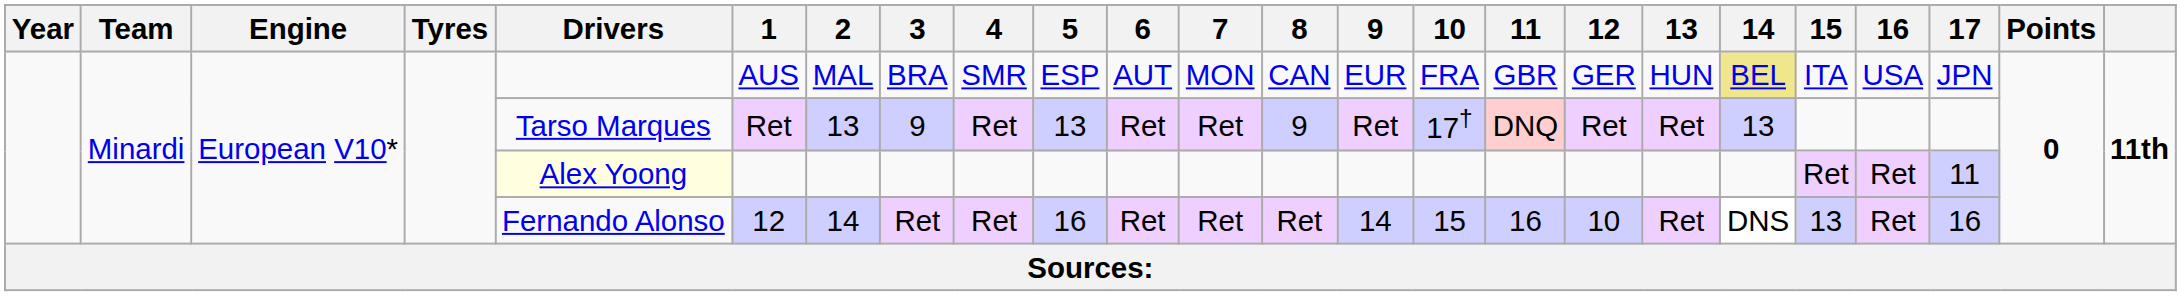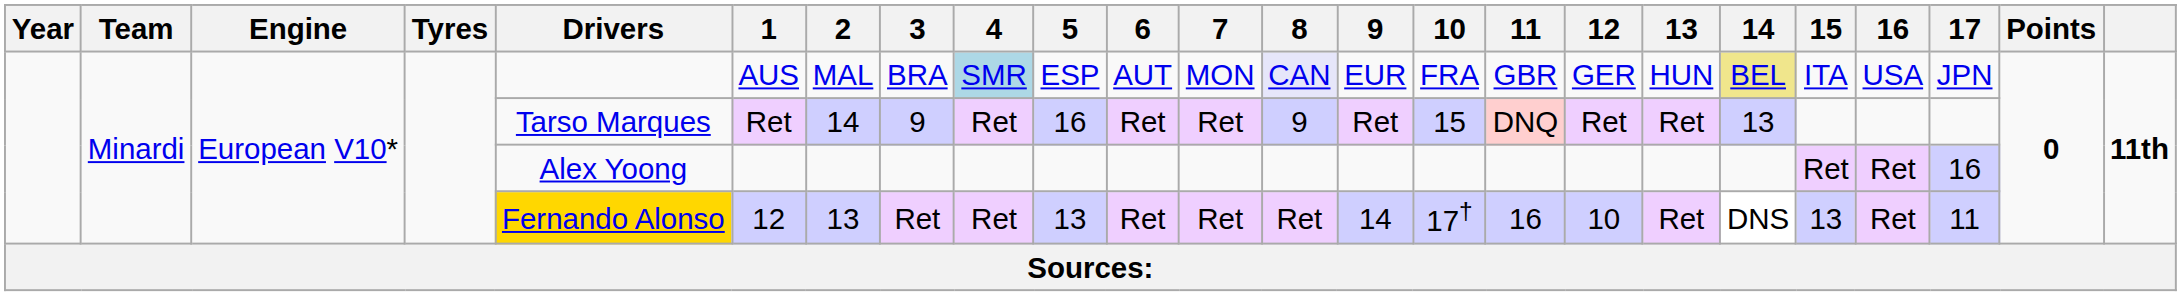(994, 75) no background -> (994, 75) lightblue background
(1299, 75) no background -> (1299, 75) lavender background
(843, 125) 13 -> (843, 122) 14
(1070, 125) 13 -> (1070, 122) 16
(1450, 125) 17† -> (1450, 122) 15
(613, 174) lightyellow background -> (613, 169) no background
(1965, 174) 11 -> (1965, 169) 16
(613, 221) no background -> (613, 218) gold background
(843, 221) 14 -> (843, 218) 13
(1070, 221) 16 -> (1070, 218) 13
(1450, 221) 15 -> (1450, 218) 17†
(1965, 221) 16 -> (1965, 218) 11
